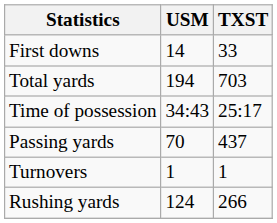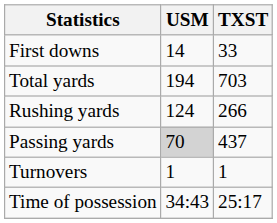rows swapped: (64, 202) <-> (83, 111)
(175, 141) no background -> (175, 141) lightgrey background
